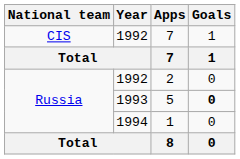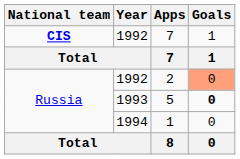(59, 37) normal -> (59, 37) bold
(212, 79) no background -> (212, 79) lightsalmon background
